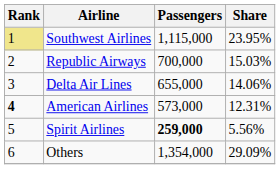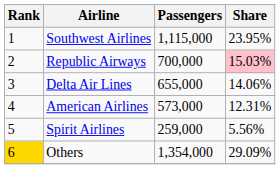(11, 38) khaki background -> (11, 38) no background
(250, 61) no background -> (250, 61) pink background
(11, 107) bold -> (11, 107) normal
(180, 130) bold -> (180, 130) normal
(11, 152) no background -> (11, 152) gold background
